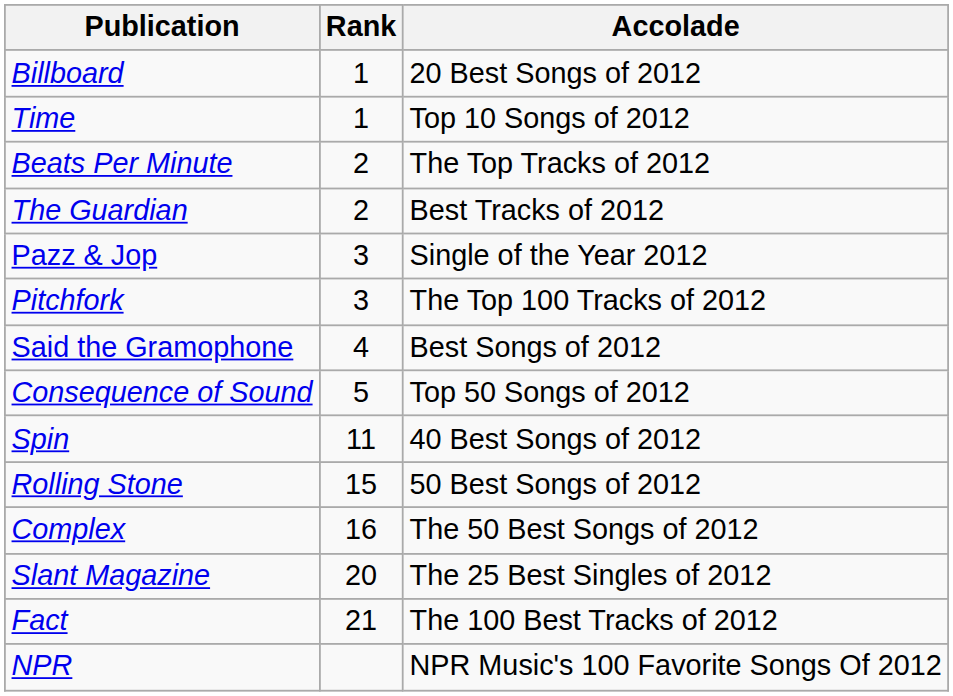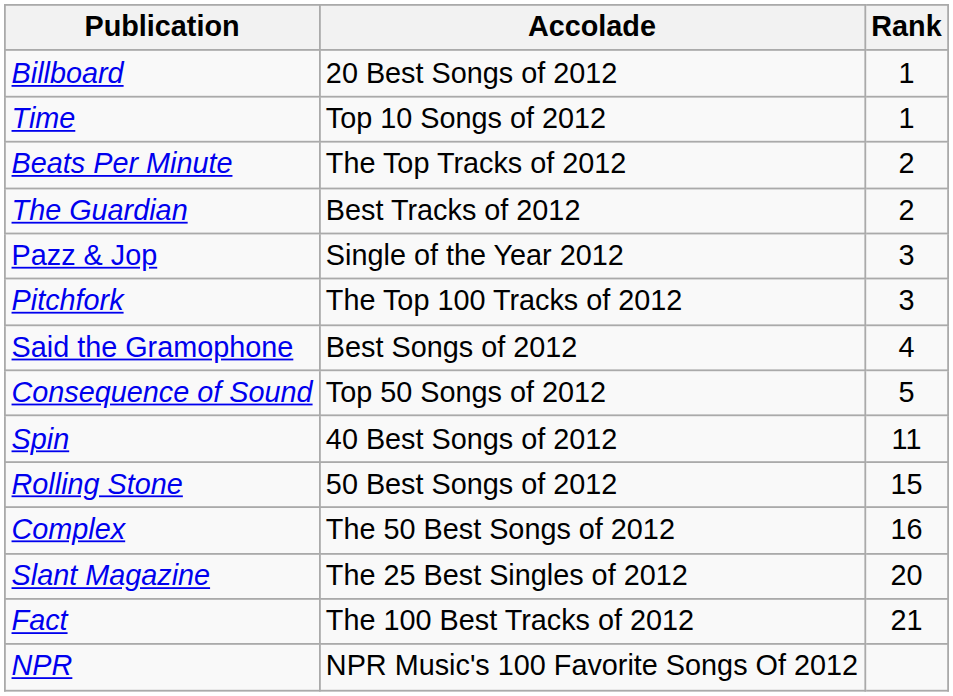columns swapped: (676, 27) <-> (361, 27)
